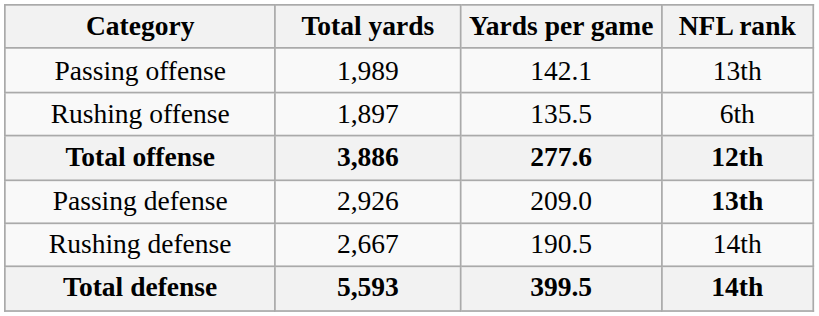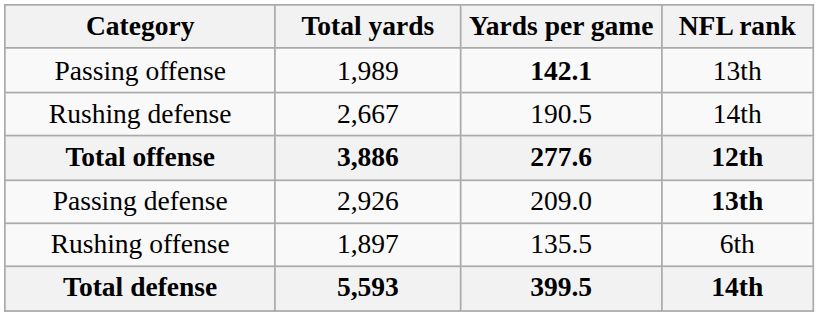(561, 69) normal -> (561, 69) bold
rows swapped: (140, 113) <-> (140, 244)
